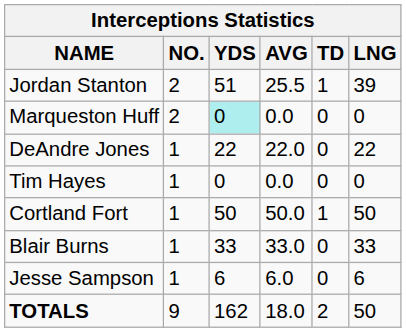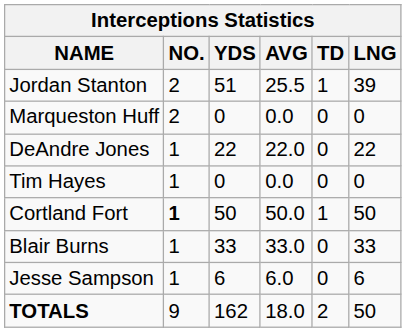(220, 117) paleturquoise background -> (220, 117) no background
(174, 213) normal -> (174, 213) bold
